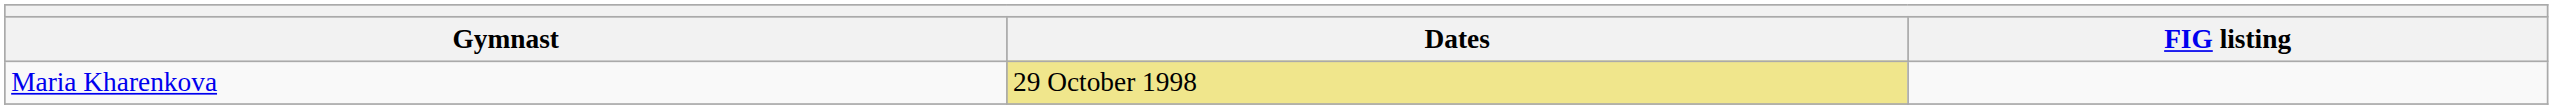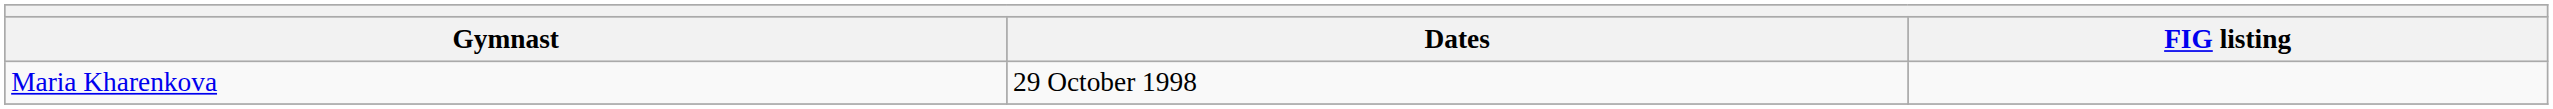(1105, 82) khaki background -> (1105, 82) no background
